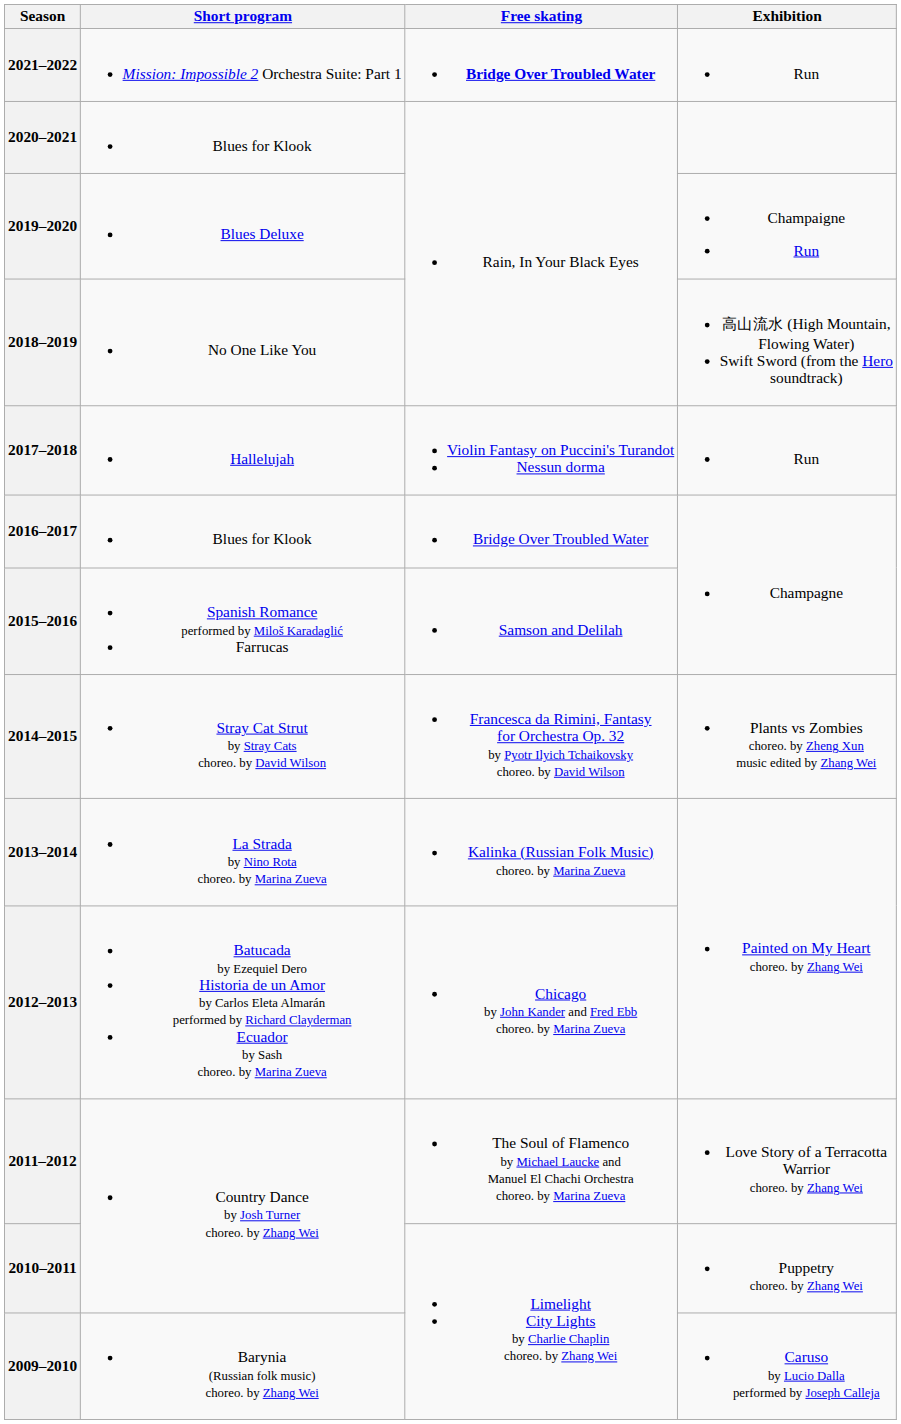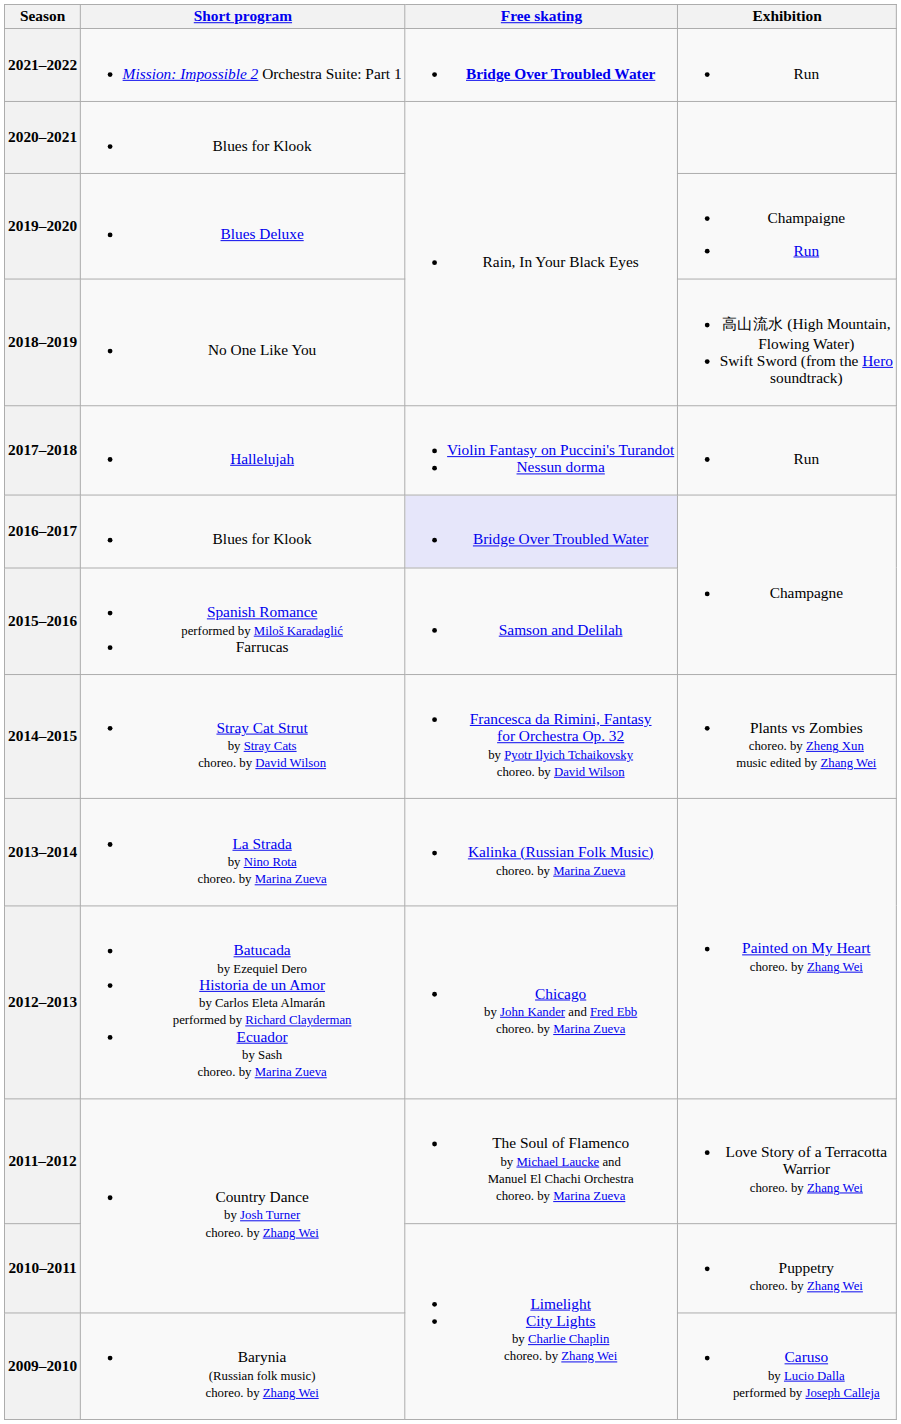(541, 540) no background -> (541, 540) lavender background
